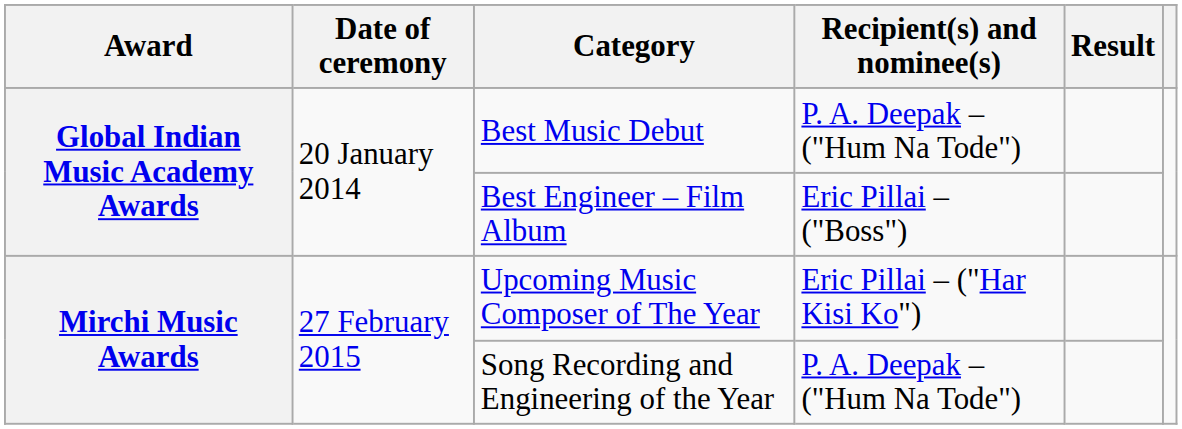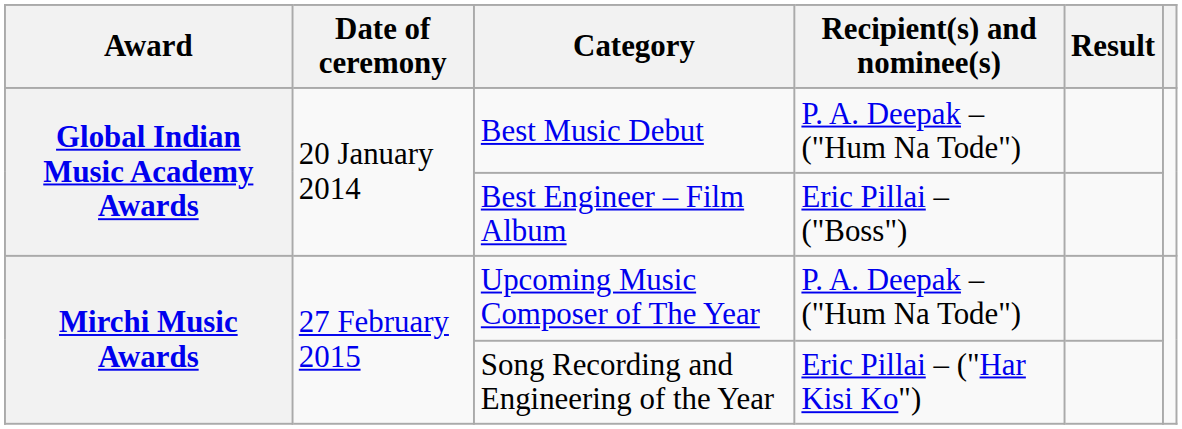(914, 297) Eric Pillai – ("Har Kisi Ko") -> (911, 297) P. A. Deepak – ("Hum Na Tode")
(911, 381) P. A. Deepak – ("Hum Na Tode") -> (914, 381) Eric Pillai – ("Har Kisi Ko")
